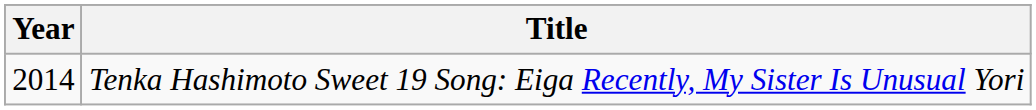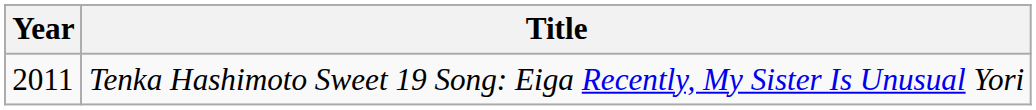(43, 78) 2014 -> (43, 78) 2011
